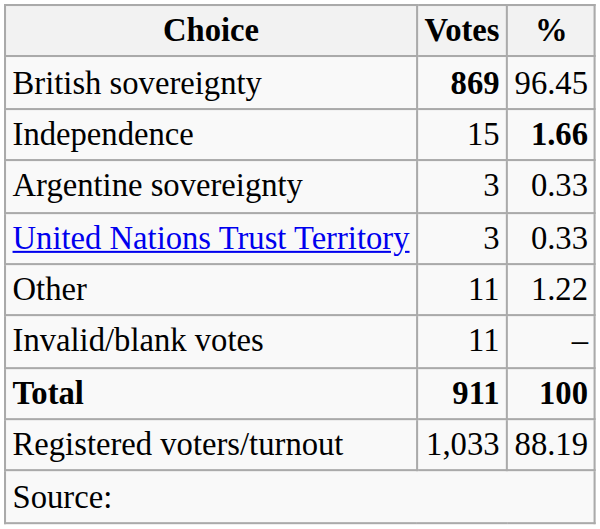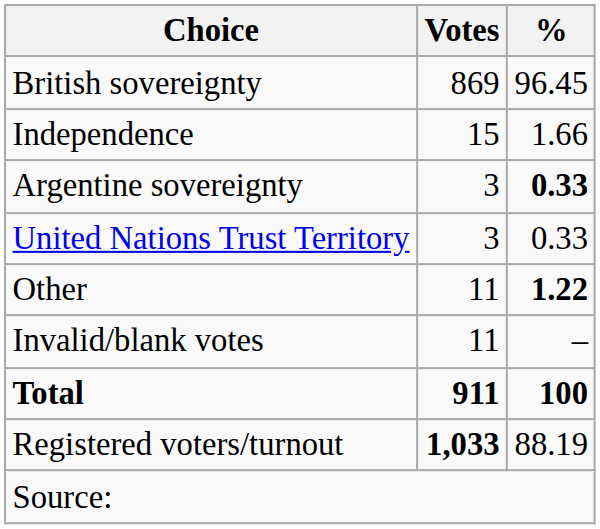(475, 82) bold -> (475, 82) normal
(559, 133) bold -> (559, 133) normal
(559, 185) normal -> (559, 185) bold
(559, 289) normal -> (559, 289) bold
(463, 444) normal -> (463, 444) bold
